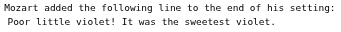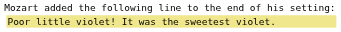(142, 21) no background -> (142, 21) khaki background
